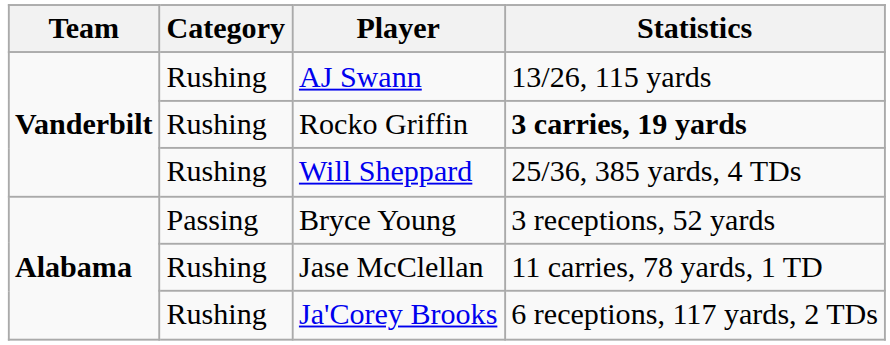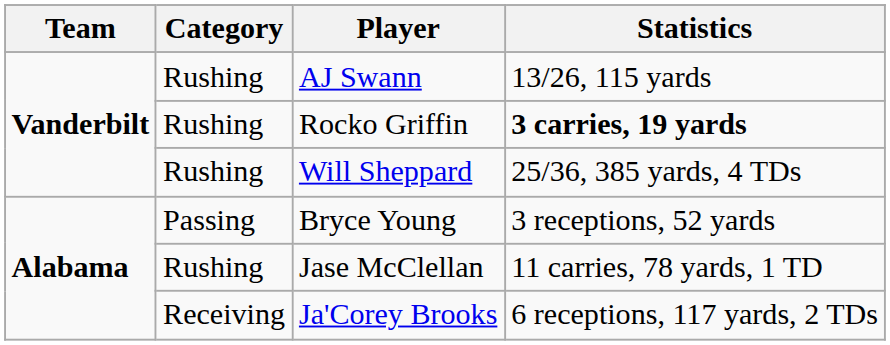(217, 314) Rushing -> (224, 314) Receiving
